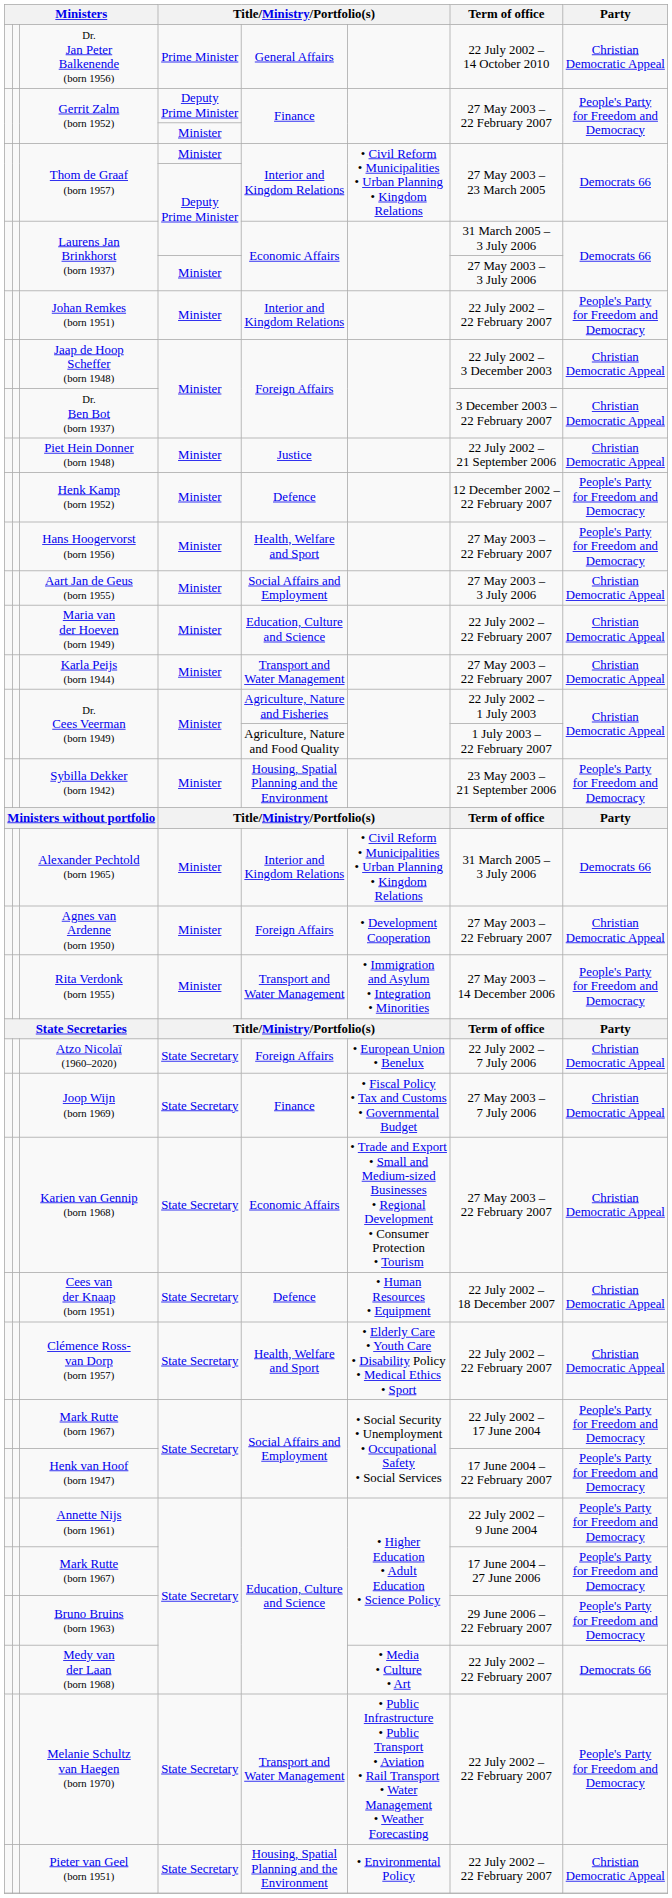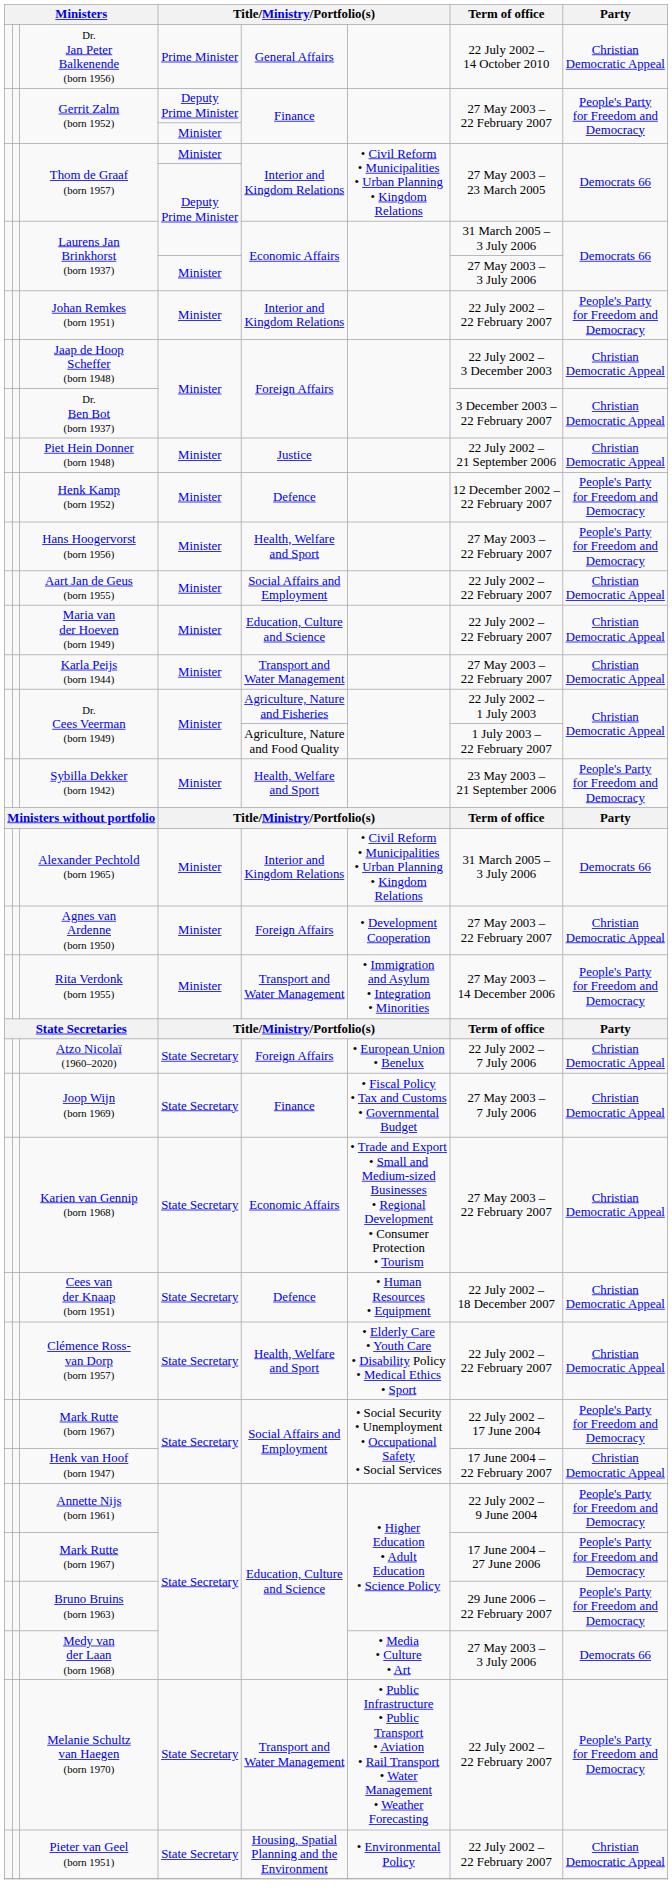(506, 588) 27 May 2003 – 3 July 2006 -> (506, 588) 22 July 2002 – 22 February 2007
(294, 783) Housing, Spatial Planning and the Environment -> (294, 783) Health, Welfare and Sport
(615, 1473) People's Party for Freedom and Democracy -> (615, 1466) Christian Democratic Appeal
(506, 1669) 22 July 2002 – 22 February 2007 -> (506, 1655) 27 May 2003 – 3 July 2006
